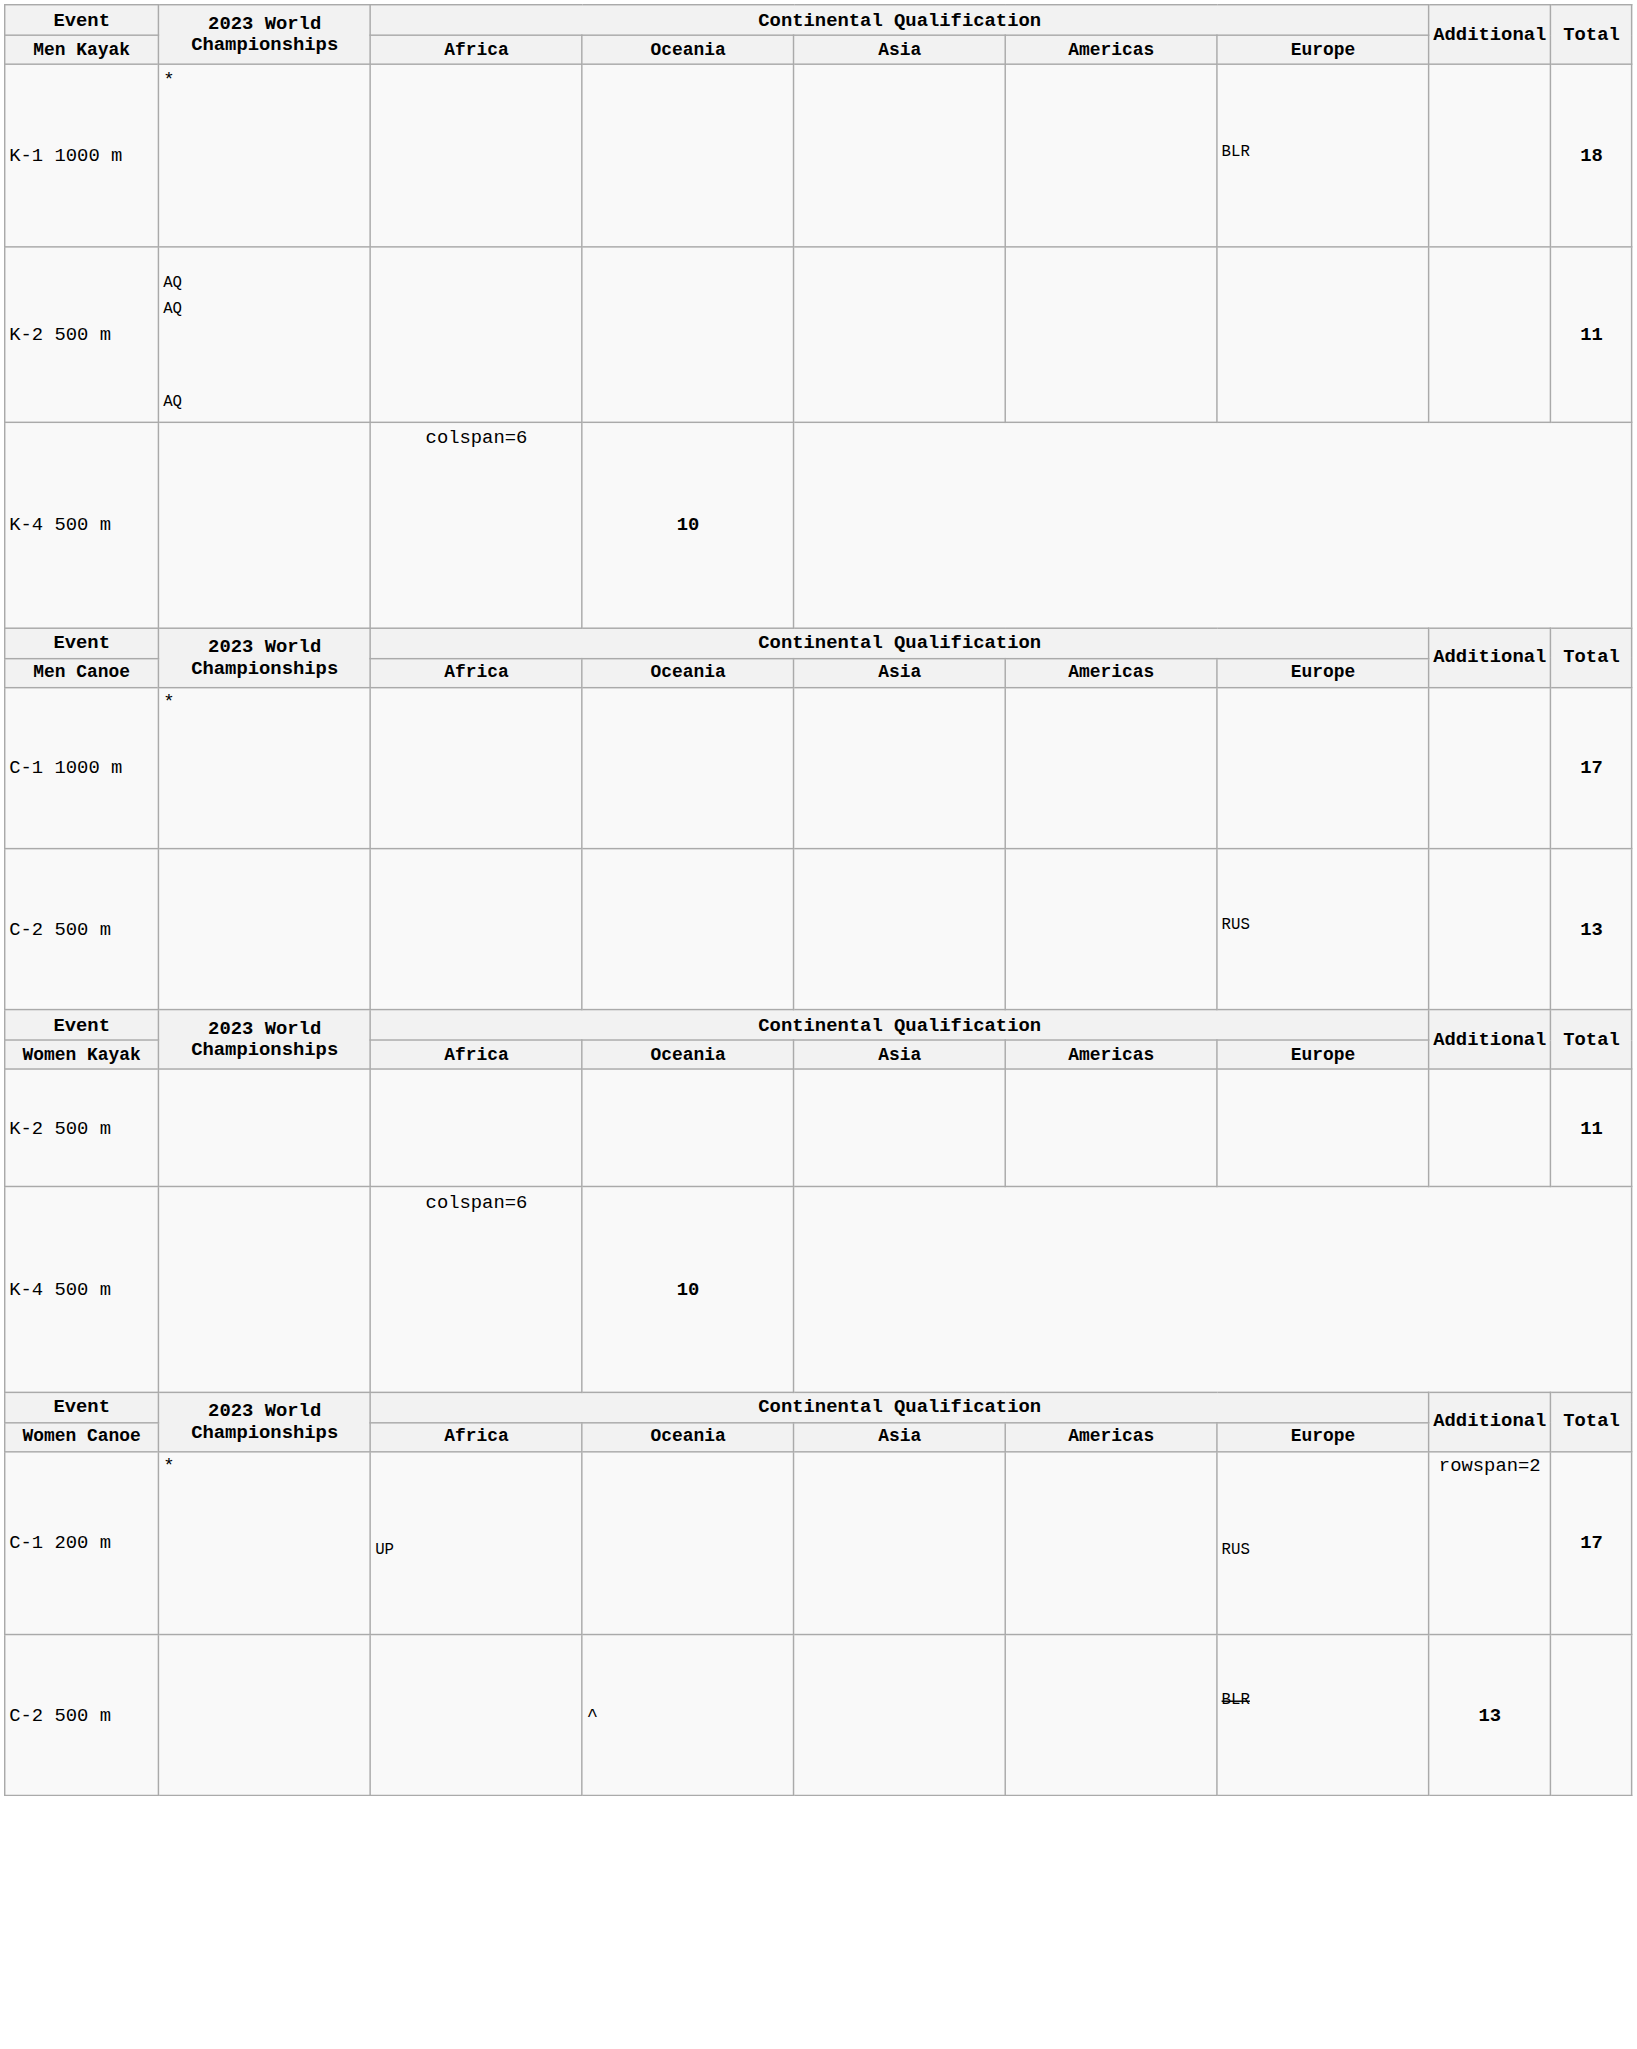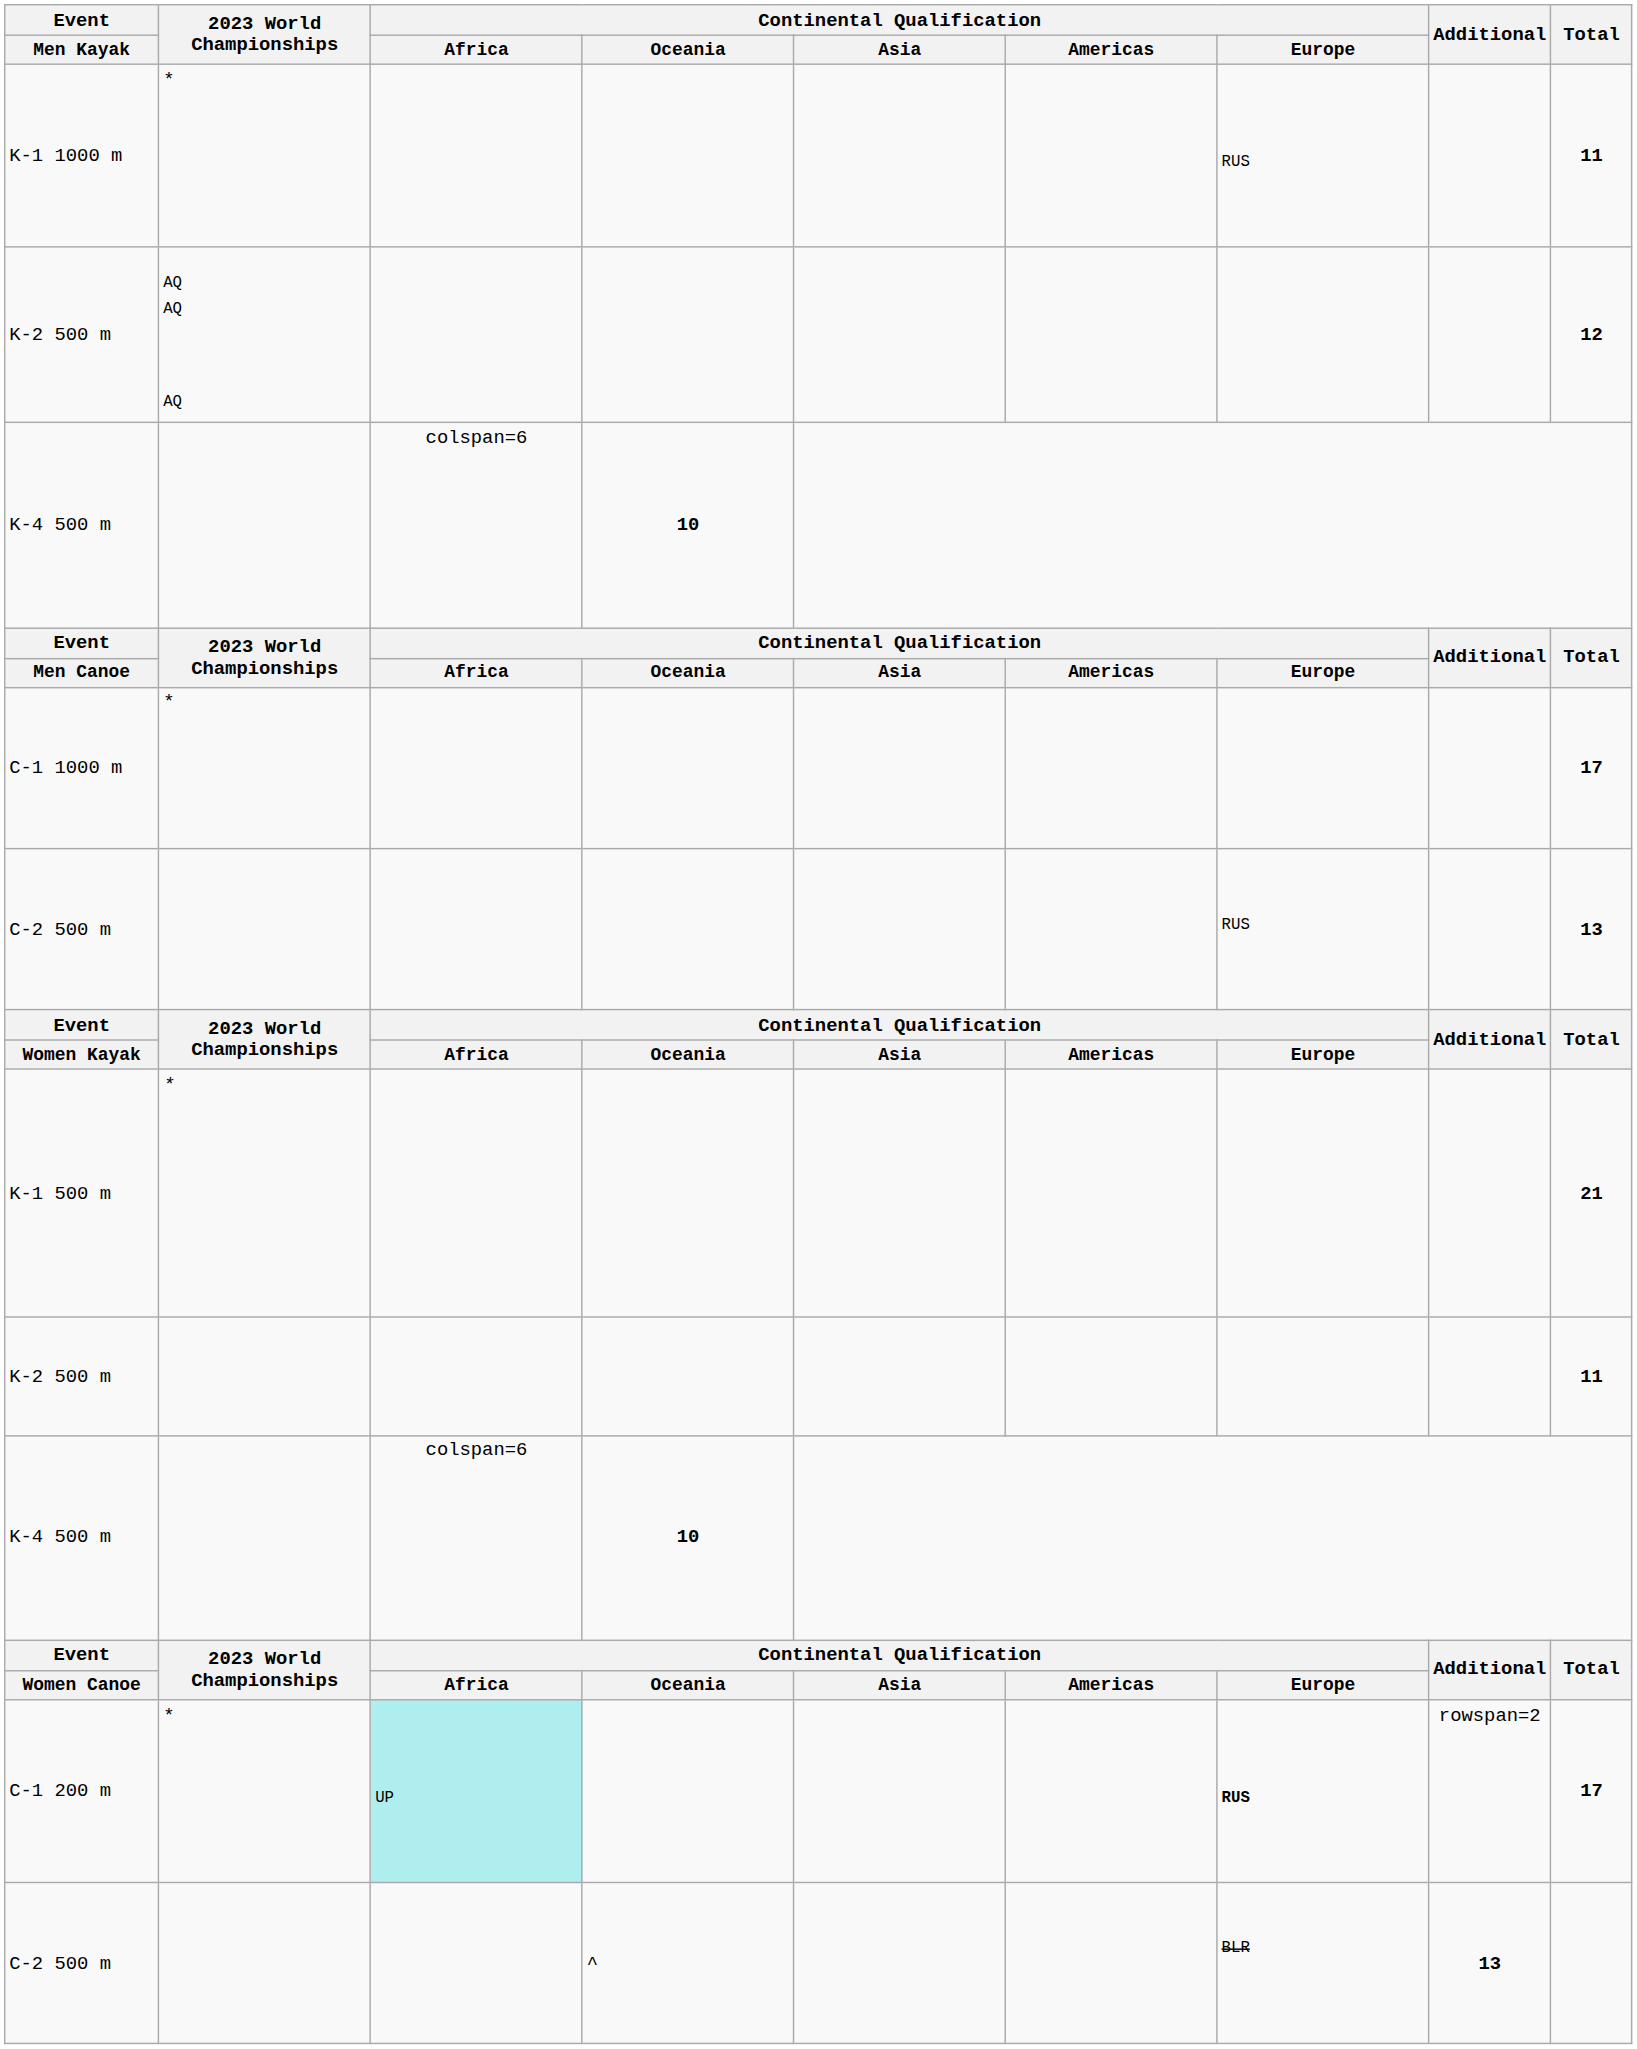(1236, 151) BLR -> (1236, 162) RUS
(1592, 156) 18 -> (1592, 156) 11
(1592, 335) 11 -> (1592, 335) 12
+ row: (60, 1194)
(385, 1549) no background -> (385, 1798) paleturquoise background
(1236, 1549) normal -> (1236, 1802) bold
